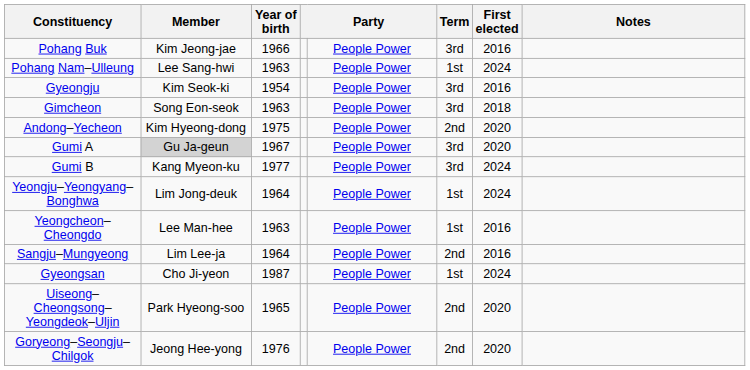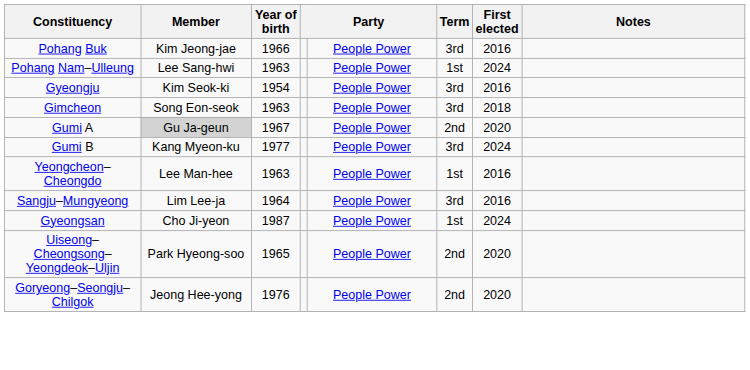- row: (73, 128)
(455, 147) 3rd -> (455, 128) 2nd
- row: (73, 194)
(455, 254) 2nd -> (455, 201) 3rd
